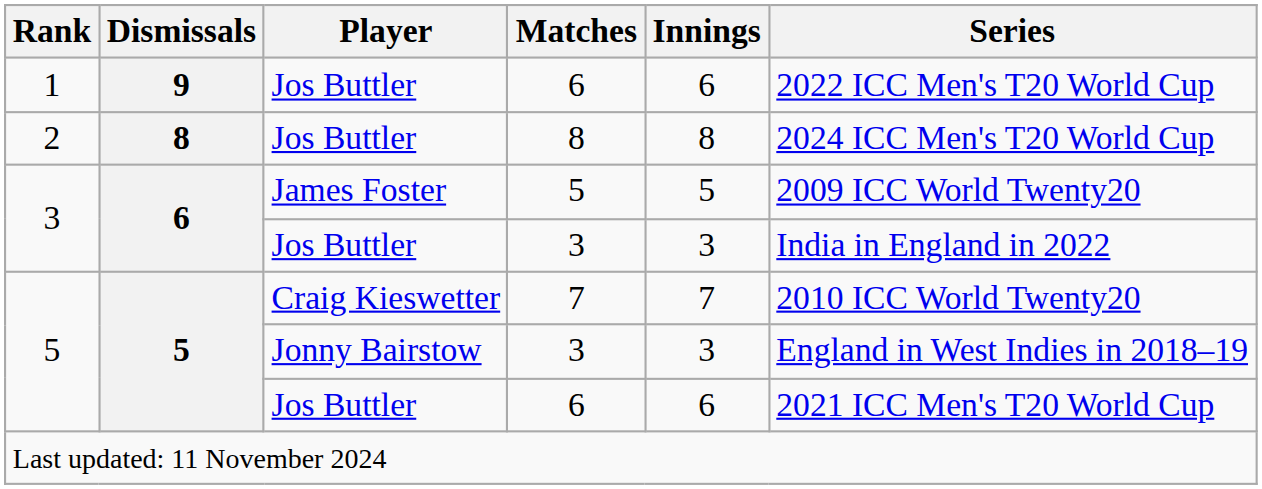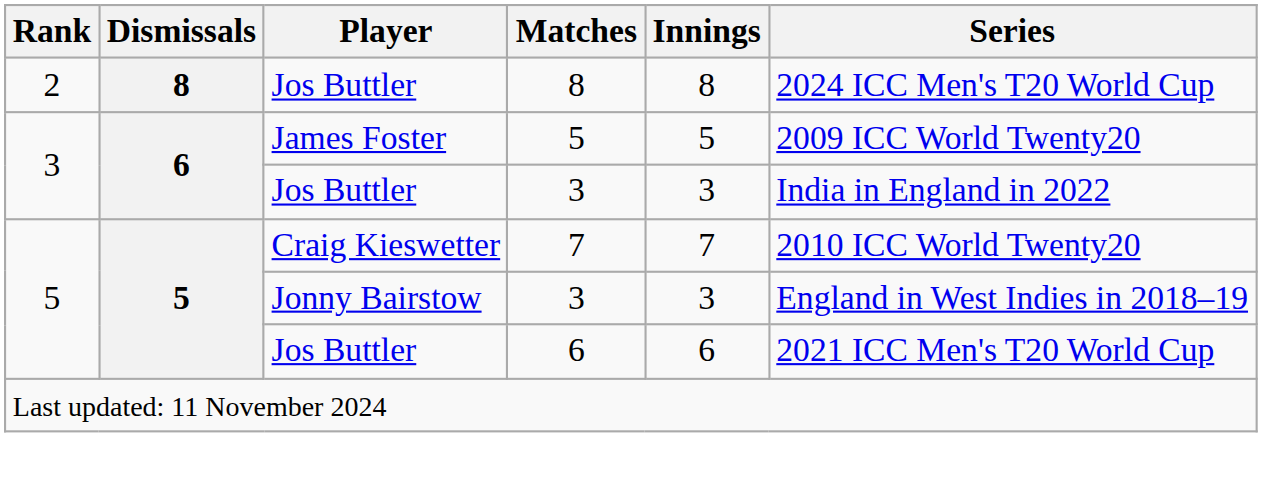- row: (52, 84)
